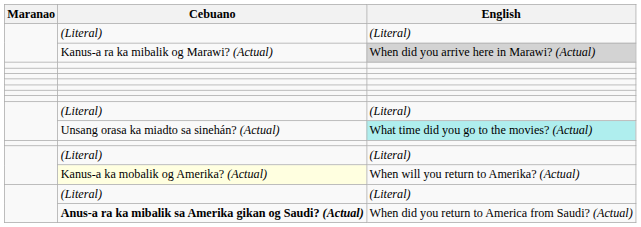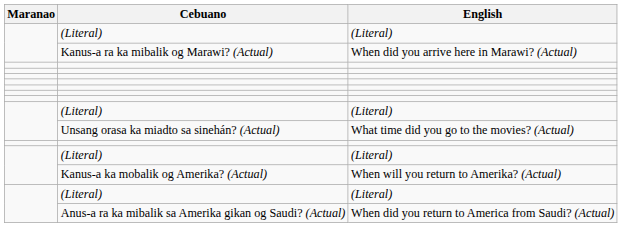(482, 52) lightgrey background -> (464, 52) no background
(481, 130) paleturquoise background -> (462, 130) no background
(164, 174) lightyellow background -> (164, 174) no background
(212, 213) bold -> (203, 213) normal
